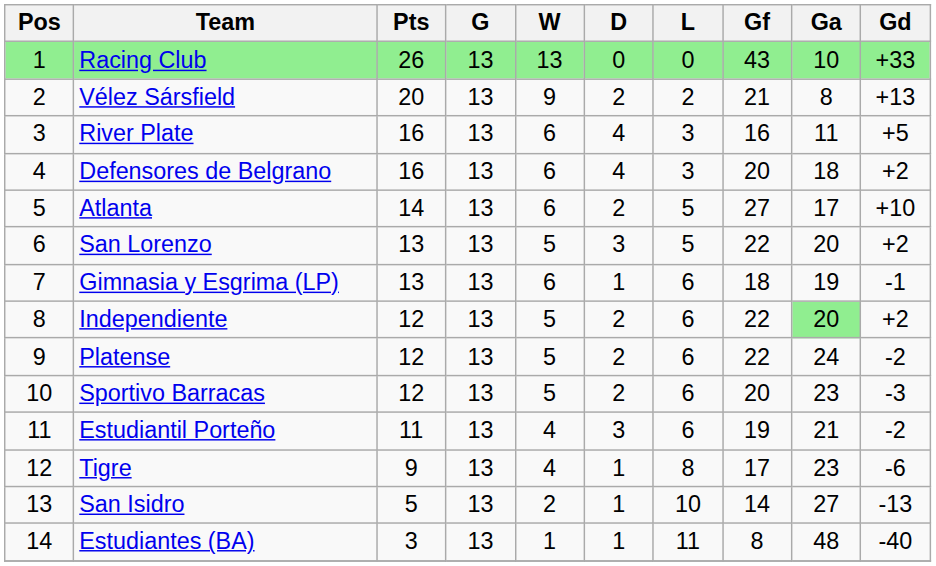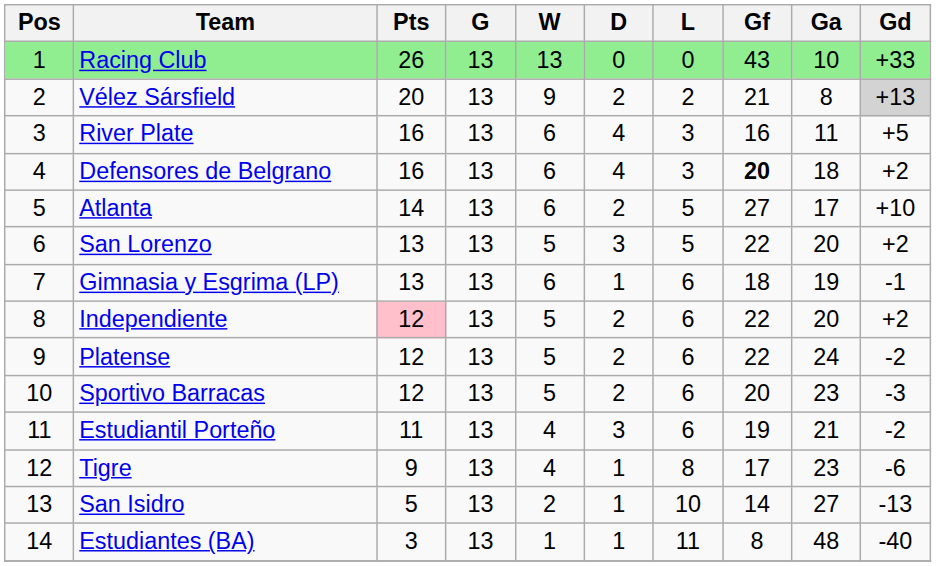(895, 97) no background -> (895, 97) lightgrey background
(757, 171) normal -> (757, 171) bold
(411, 319) no background -> (411, 319) pink background
(826, 319) lightgreen background -> (826, 319) no background
